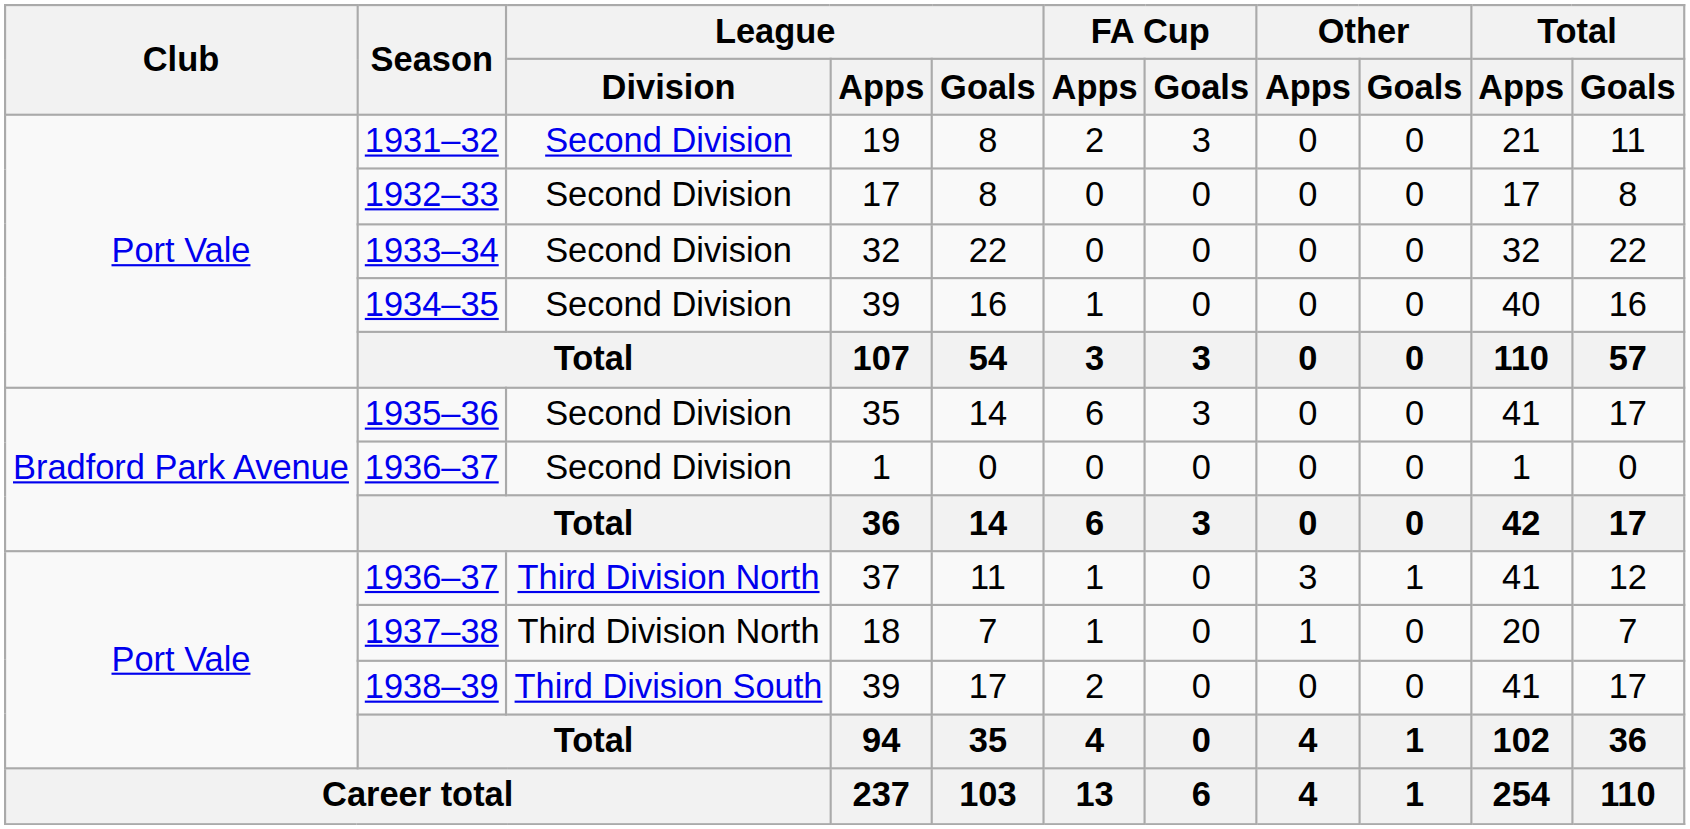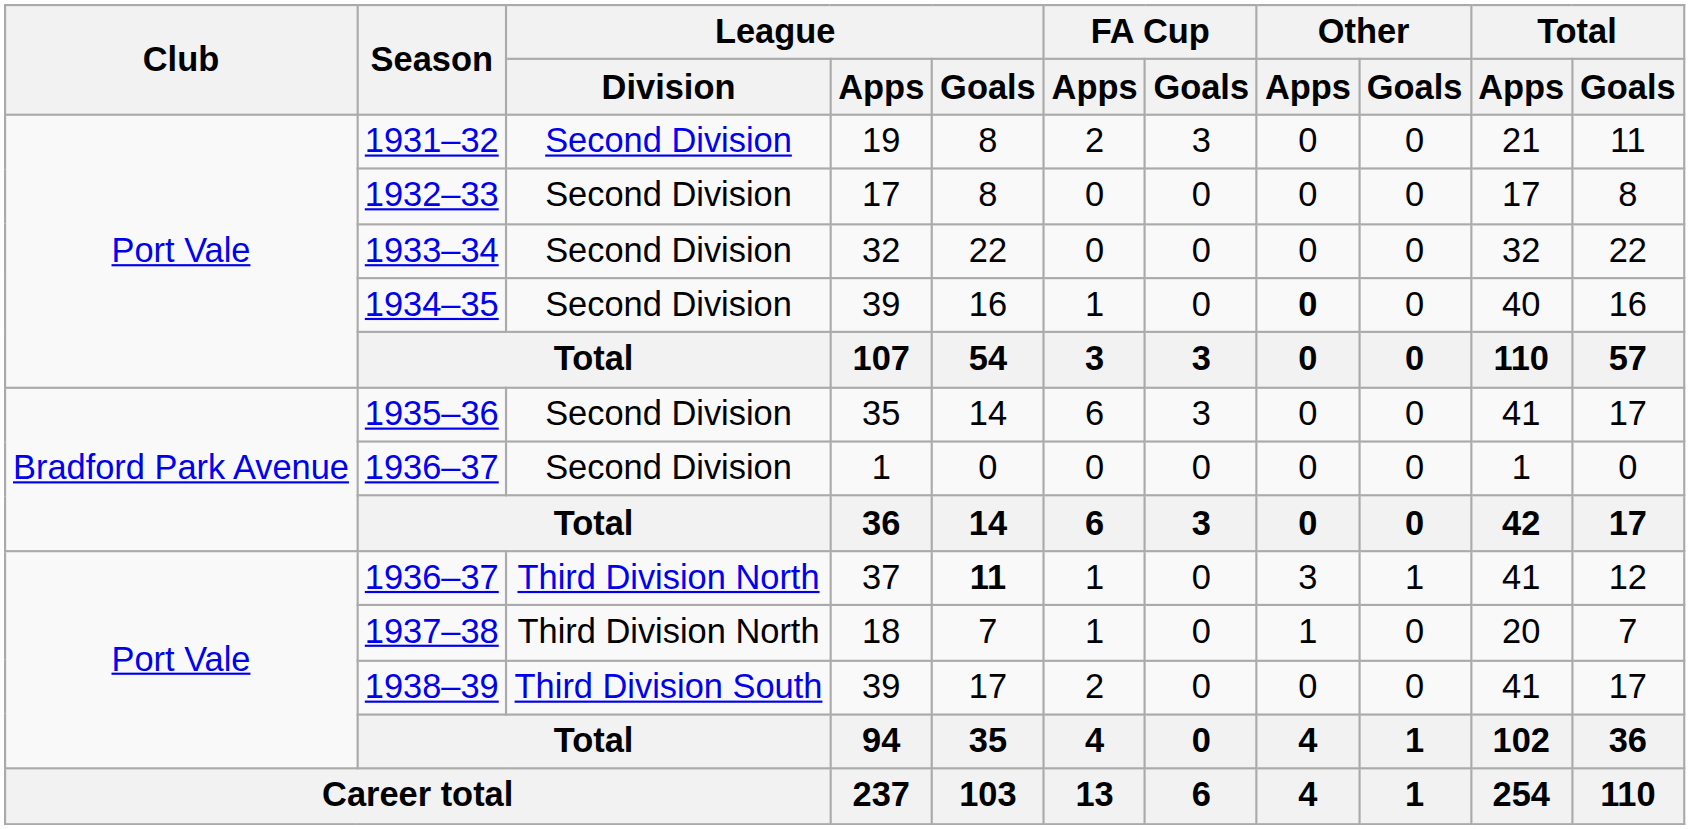(1308, 304) normal -> (1308, 304) bold
(988, 577) normal -> (988, 577) bold
